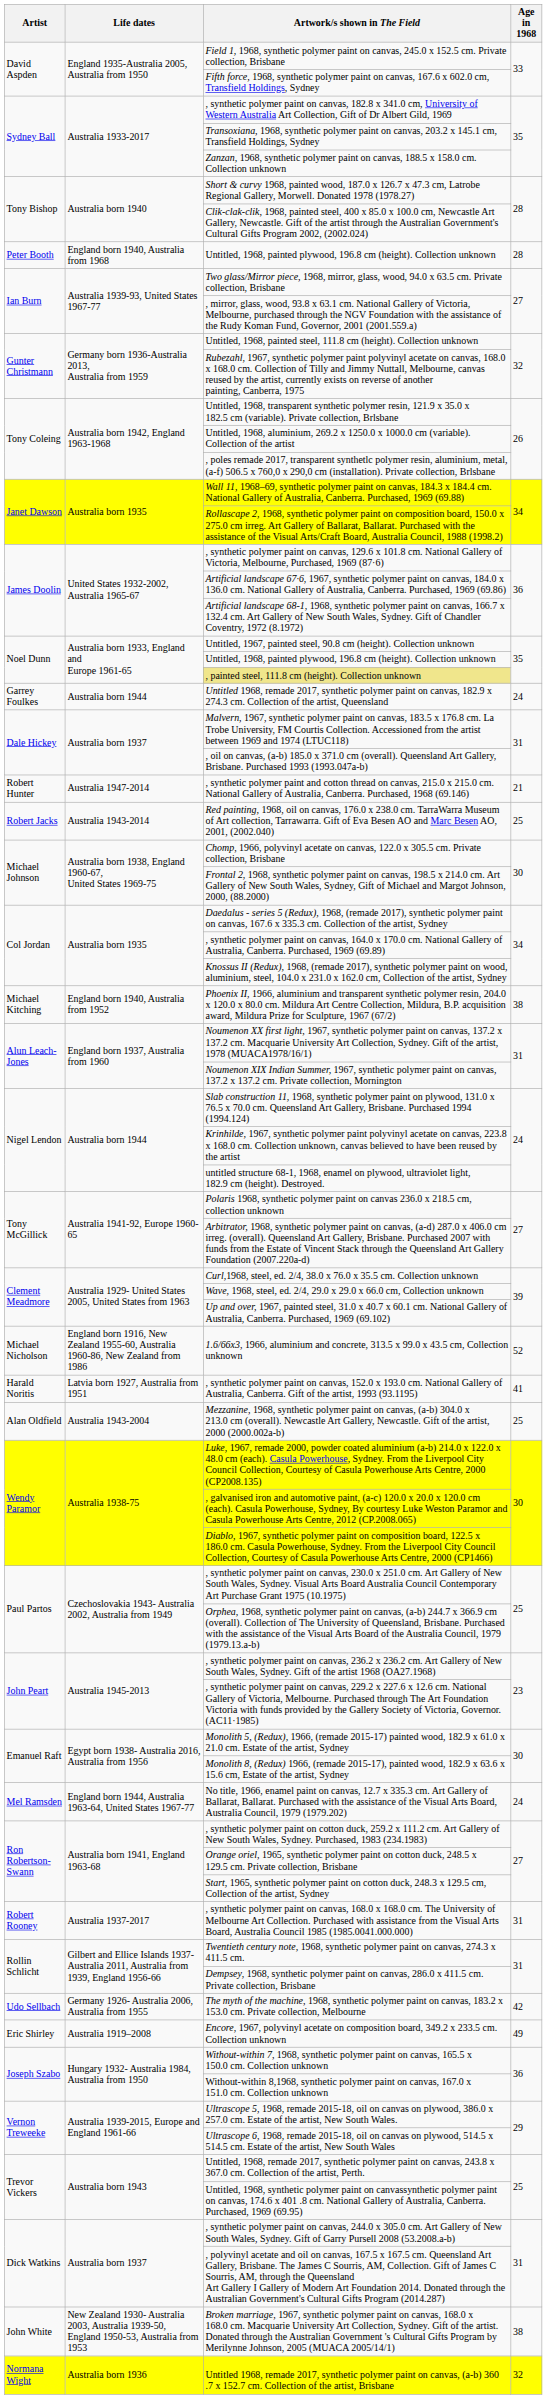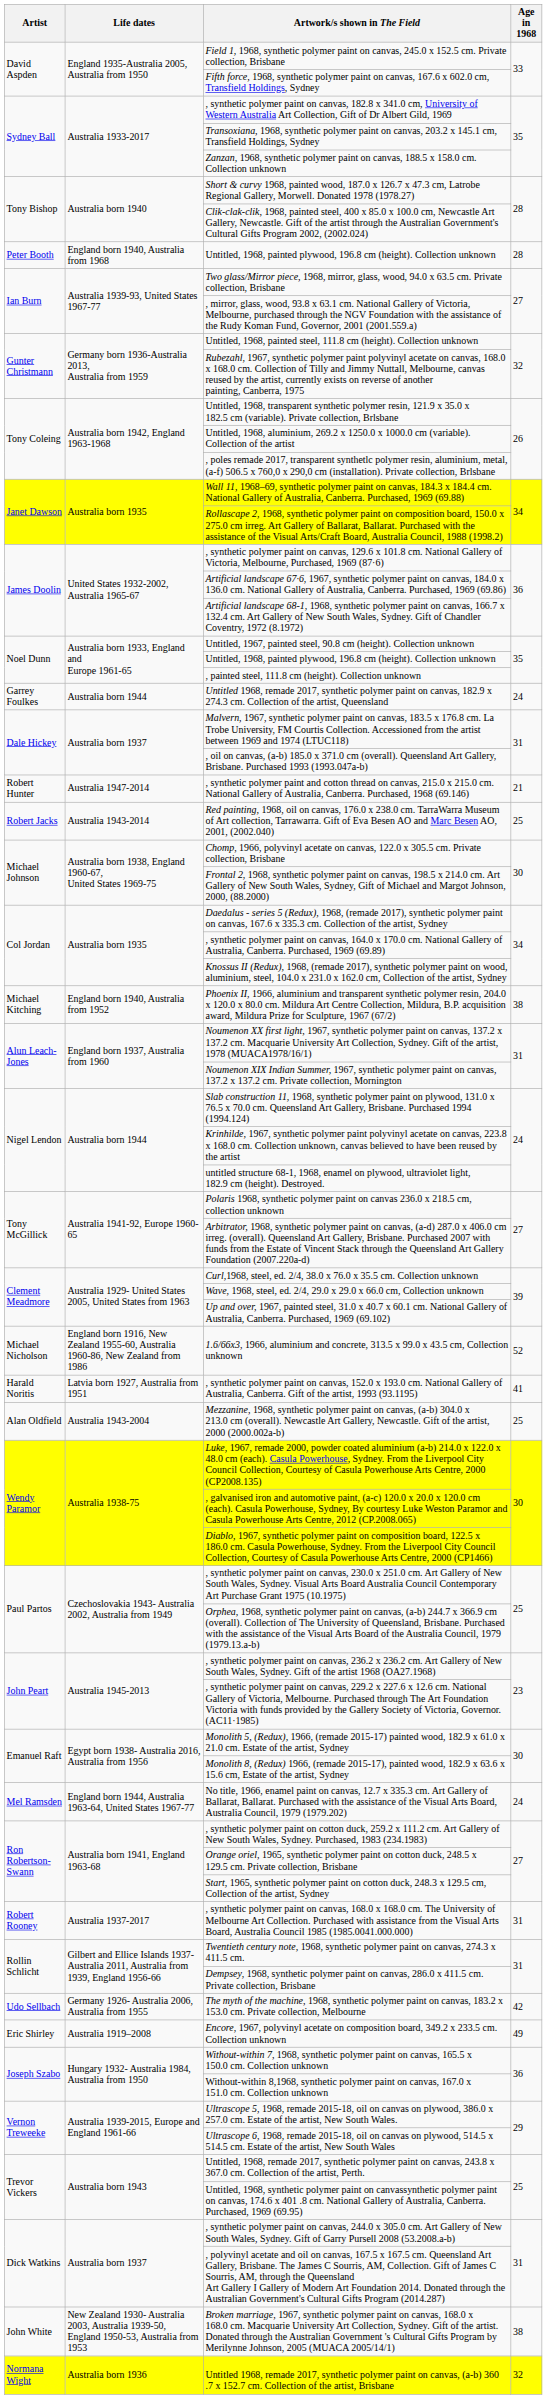(313, 675) khaki background -> (313, 675) no background
